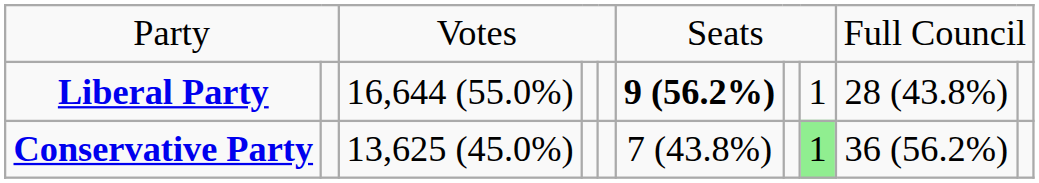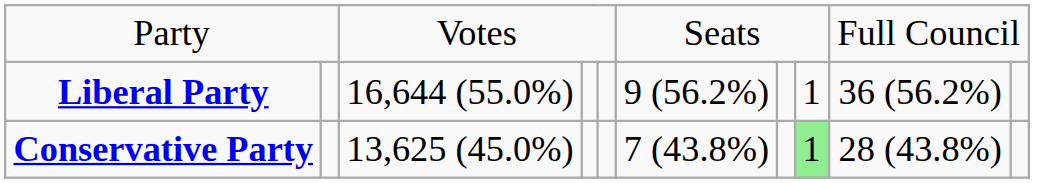(699, 90) bold -> (696, 90) normal
(926, 90) 28 (43.8%) -> (920, 90) 36 (56.2%)
(926, 148) 36 (56.2%) -> (920, 148) 28 (43.8%)
